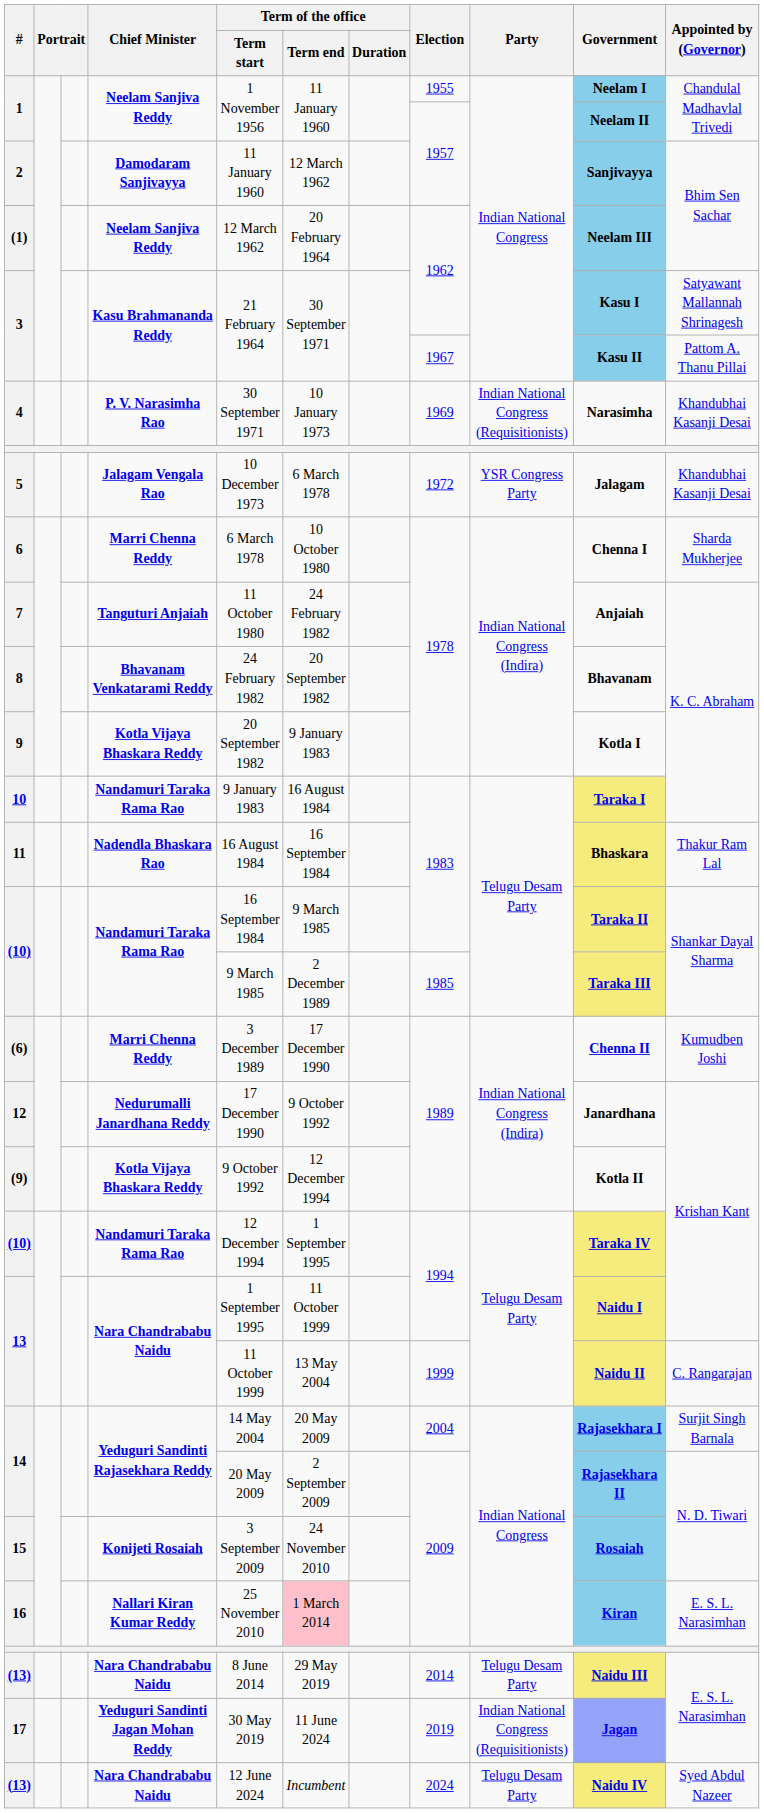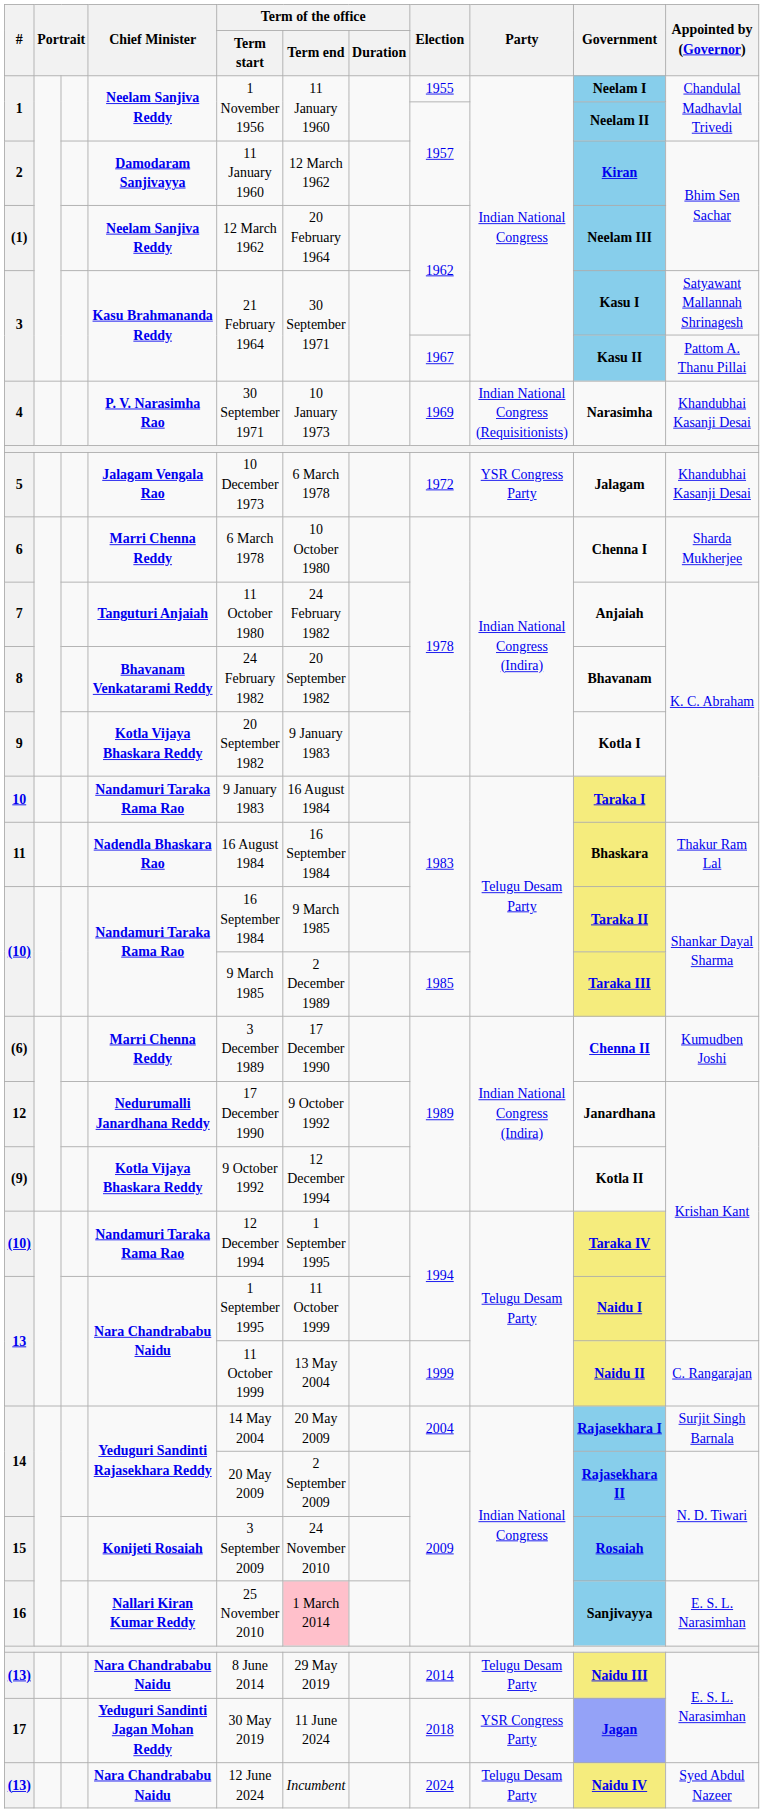(620, 172) Sanjivayya -> (620, 172) Kiran
(620, 1613) Kiran -> (620, 1613) Sanjivayya
(440, 1730) 2019 -> (440, 1730) 2018
(522, 1730) Indian National Congress (Requisitionists) -> (522, 1730) YSR Congress Party
